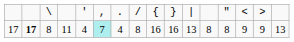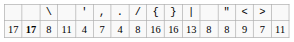(102, 29) paleturquoise background -> (102, 29) no background
(262, 29) 9 -> (262, 29) 7
(280, 29) 13 -> (280, 29) 11
